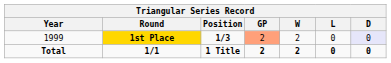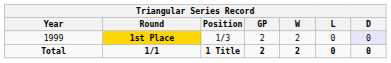(223, 38) bold -> (223, 38) normal
(262, 38) lightsalmon background -> (262, 38) no background
